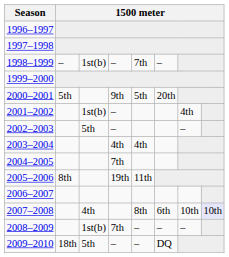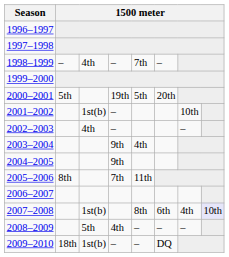(94, 62) 1st(b) -> (88, 62) 4th
(117, 95) 9th -> (120, 95) 19th
(187, 112) 4th -> (189, 112) 10th
(88, 128) 5th -> (88, 128) 4th
(117, 145) 4th -> (117, 145) 9th
(117, 161) 7th -> (117, 161) 9th
(120, 178) 19th -> (117, 178) 7th
(88, 211) 4th -> (94, 211) 1st(b)
(189, 211) 10th -> (187, 211) 4th
(94, 227) 1st(b) -> (88, 227) 5th
(117, 227) 7th -> (117, 227) 4th
(88, 244) 5th -> (94, 244) 1st(b)
